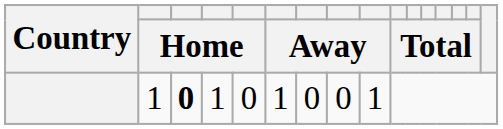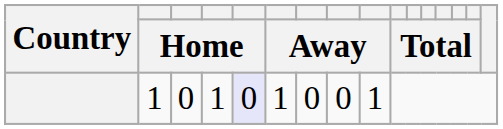(186, 97) bold -> (186, 97) normal
(249, 97) no background -> (249, 97) lavender background
